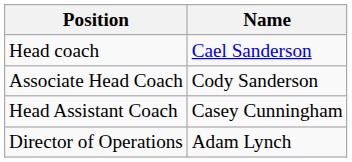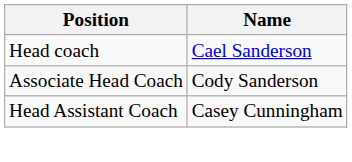- row: (96, 141)
